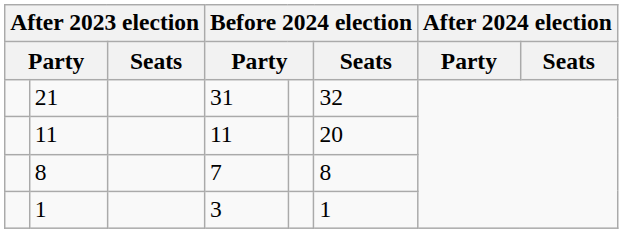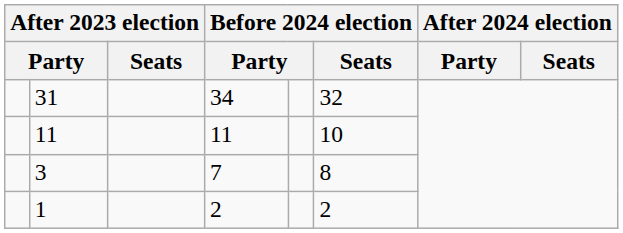(47, 97) 21 -> (47, 97) 31
(222, 97) 31 -> (222, 97) 34
(331, 135) 20 -> (331, 135) 10
(41, 172) 8 -> (41, 172) 3
(216, 209) 3 -> (216, 209) 2
(325, 209) 1 -> (325, 209) 2
